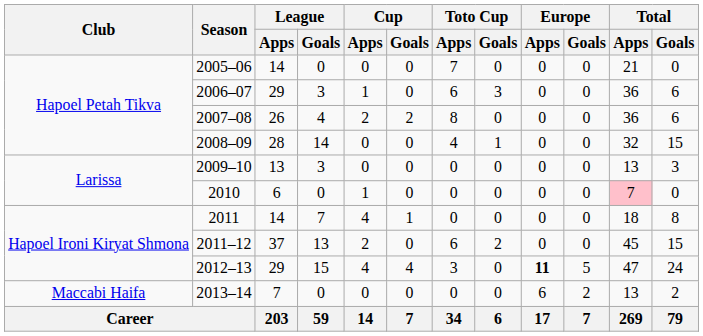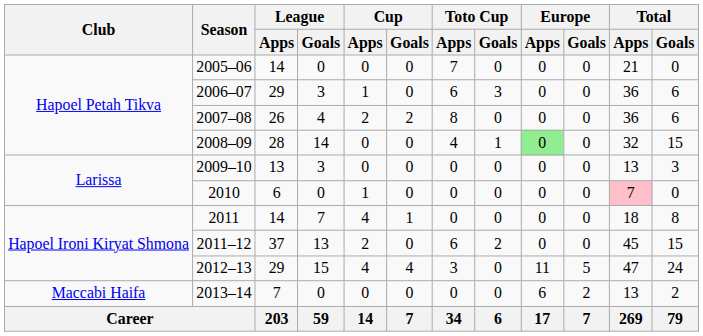(542, 142) no background -> (542, 142) lightgreen background
(542, 268) bold -> (542, 268) normal
